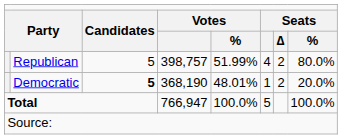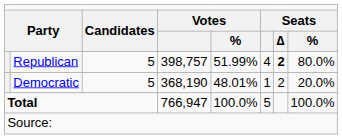(281, 61) normal -> (281, 61) bold
(151, 82) bold -> (151, 82) normal
